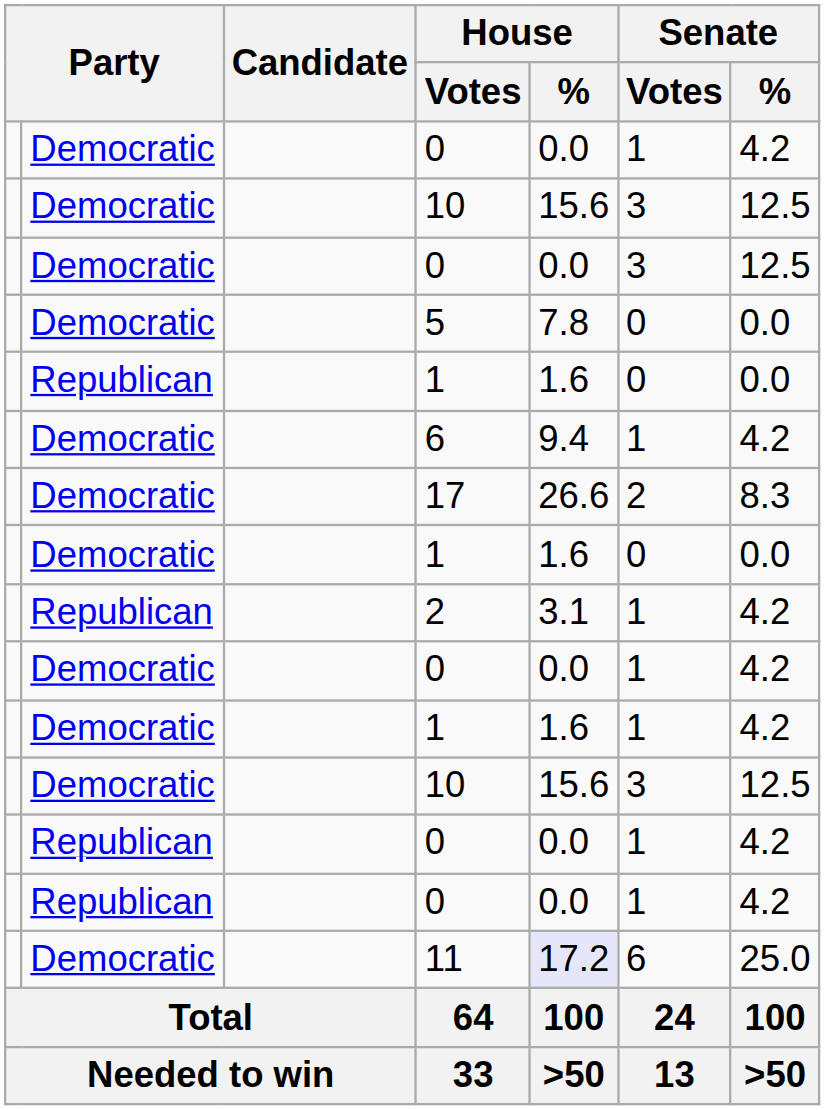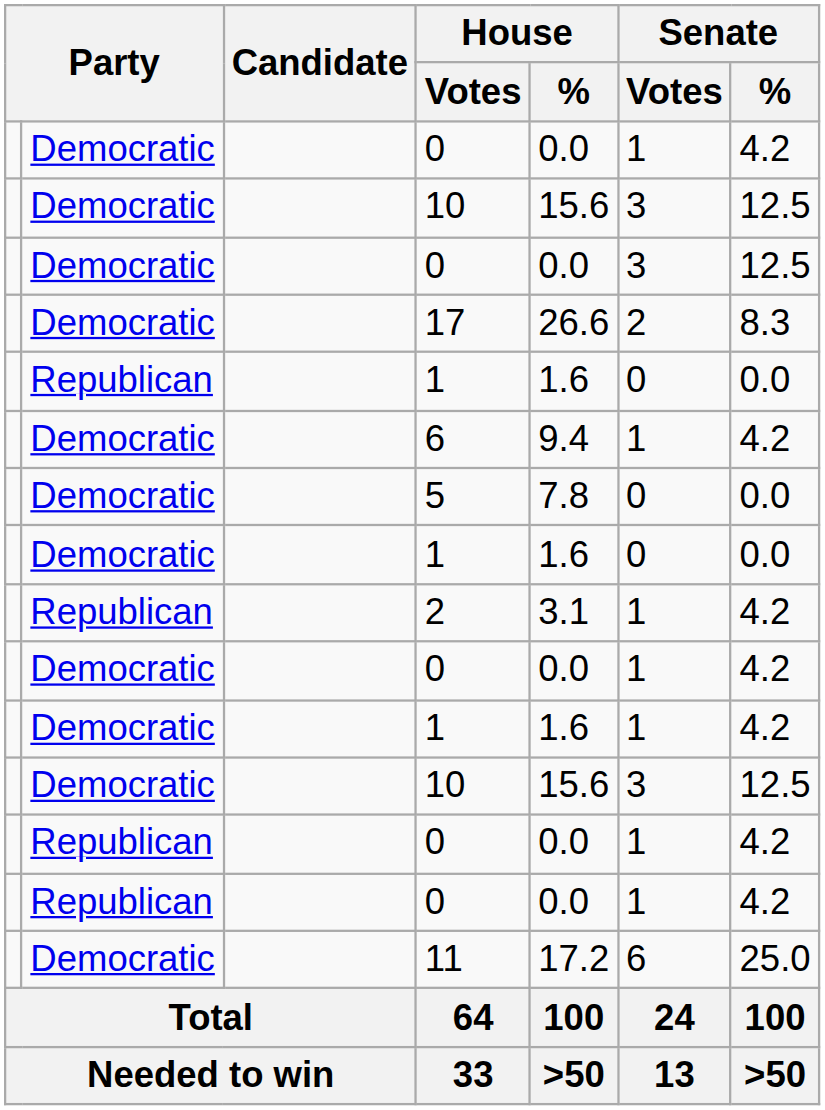rows swapped: (123, 496) <-> (123, 322)
(574, 959) lavender background -> (574, 959) no background
